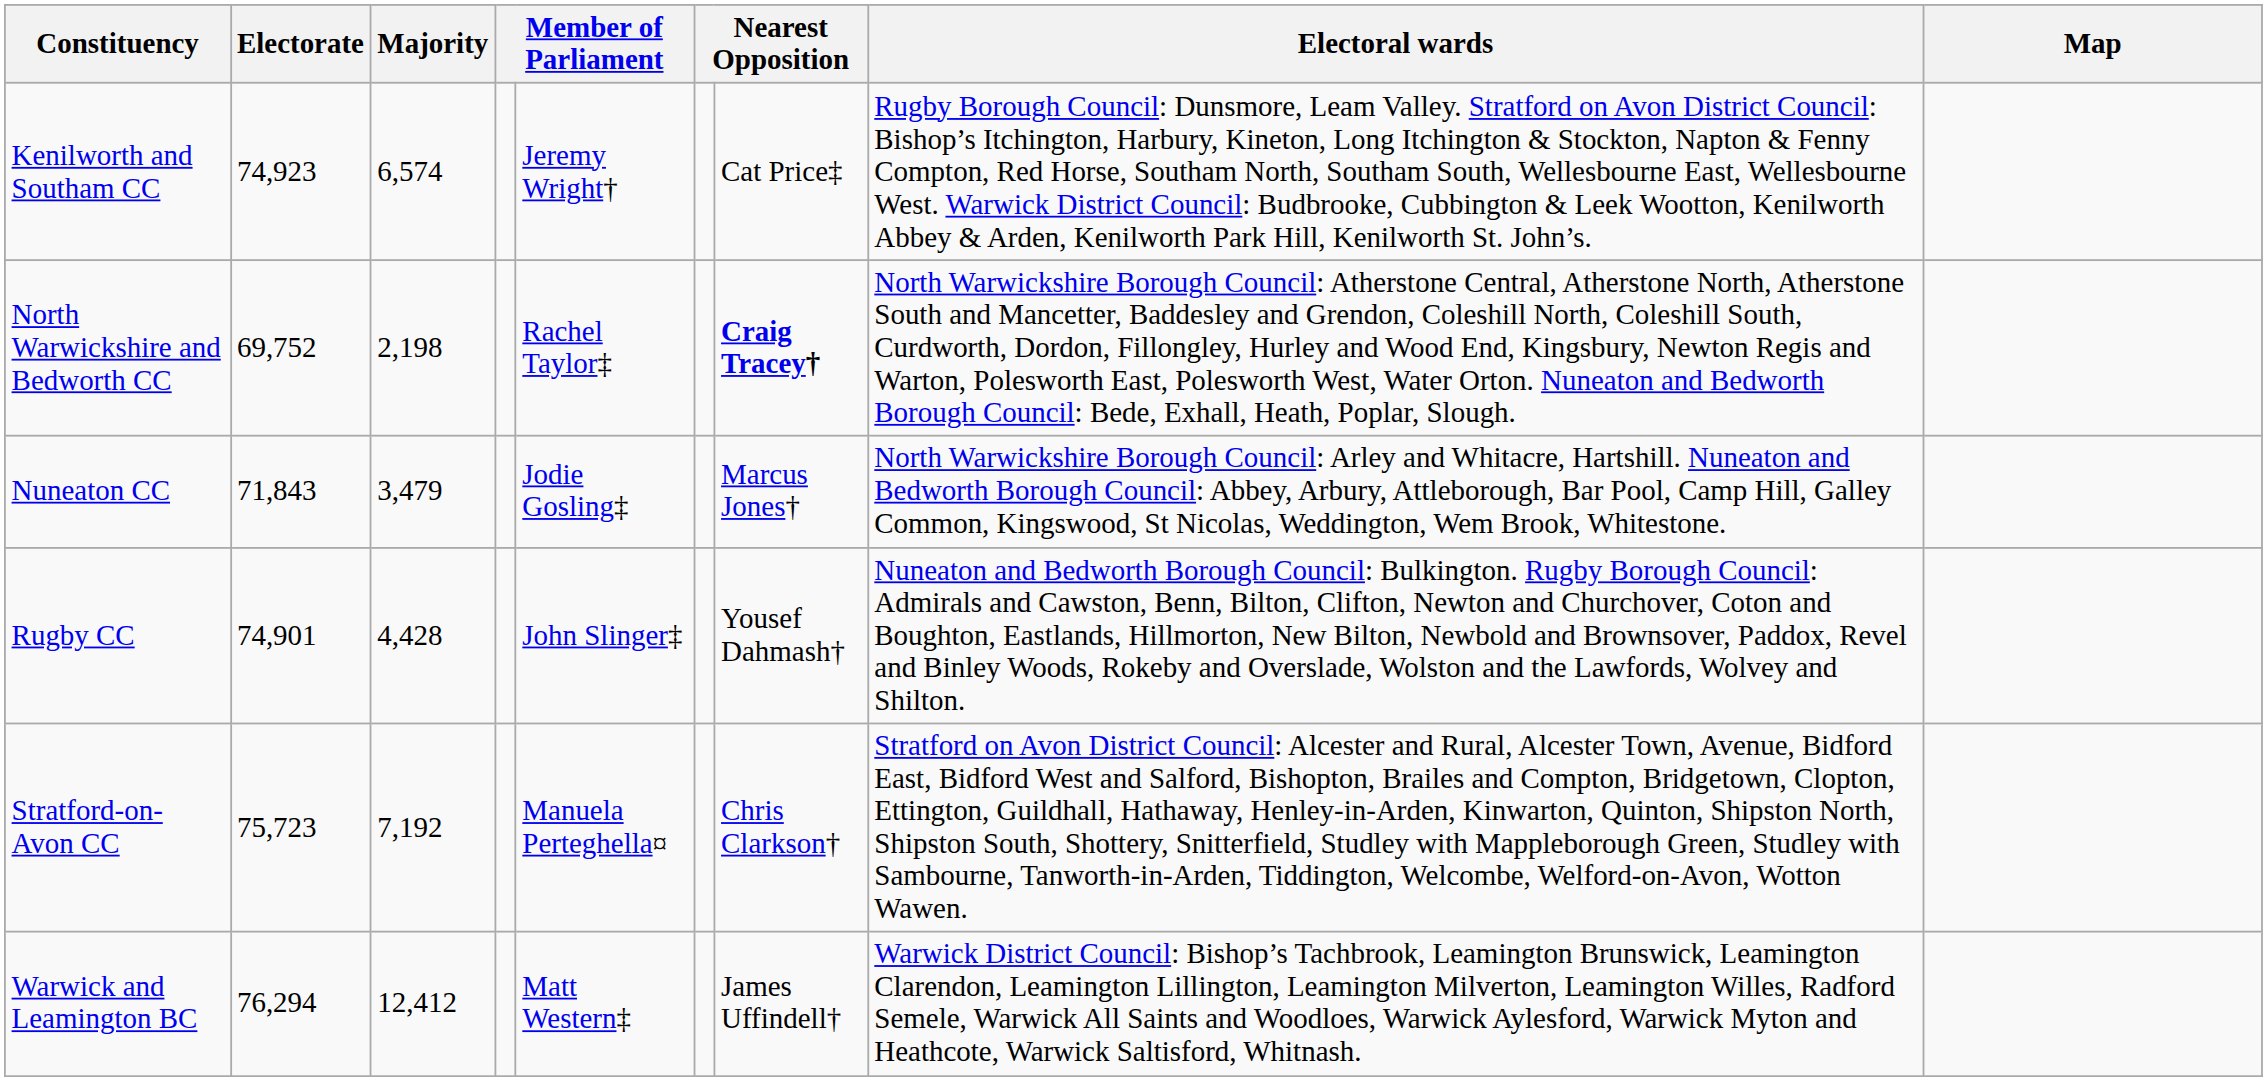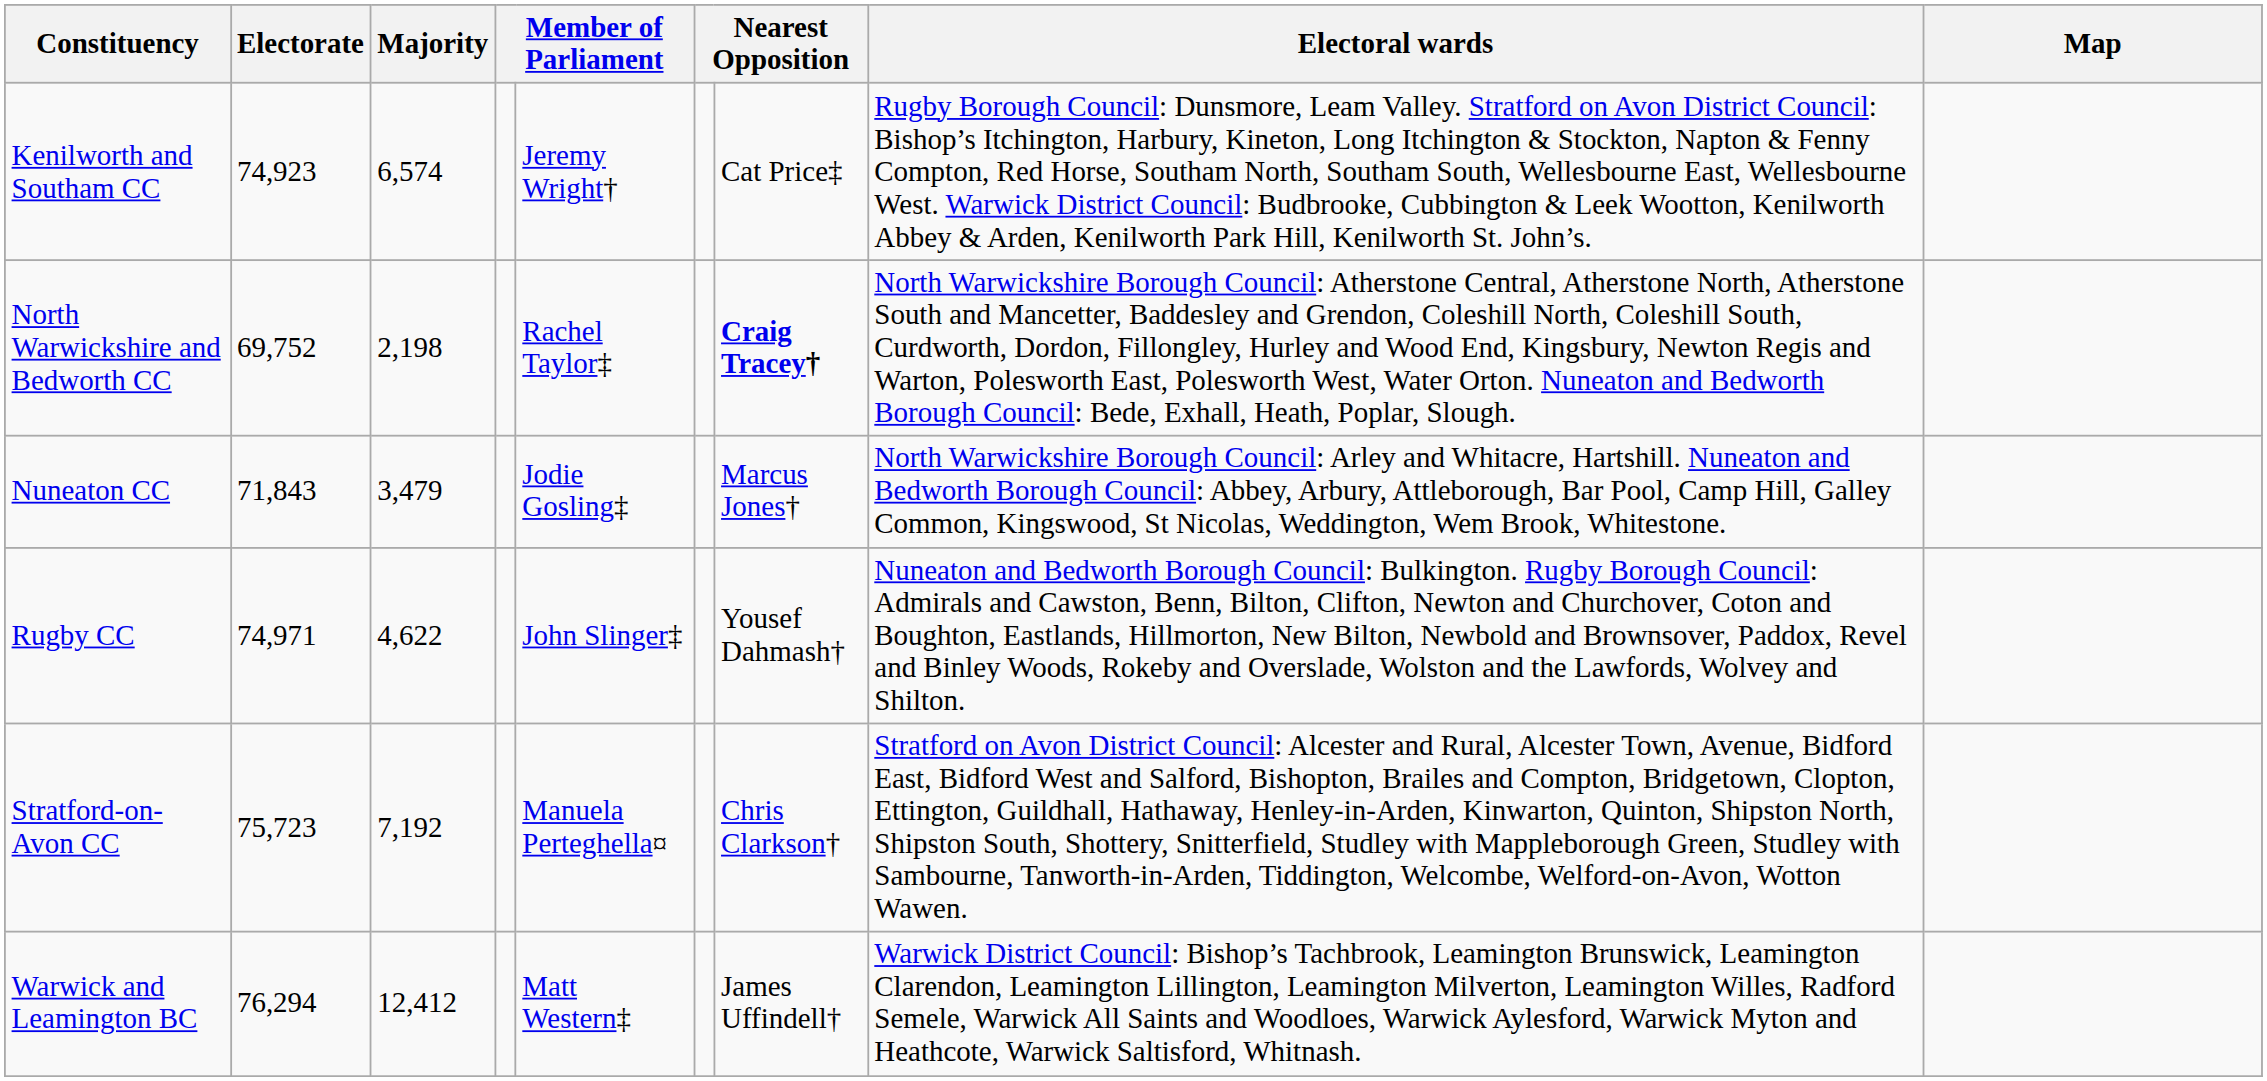(277, 634) 74,901 -> (277, 634) 74,971
(410, 634) 4,428 -> (410, 634) 4,622
